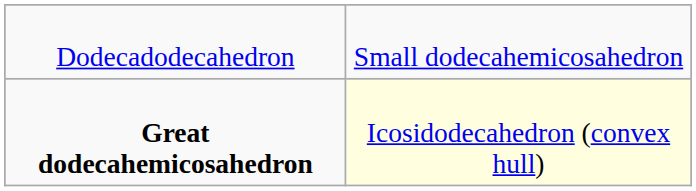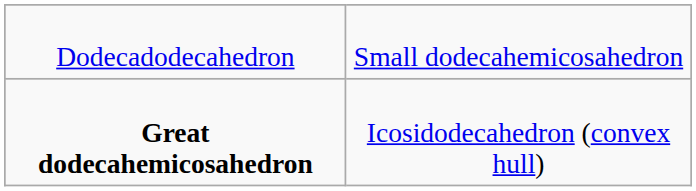(519, 147) lightyellow background -> (519, 147) no background
